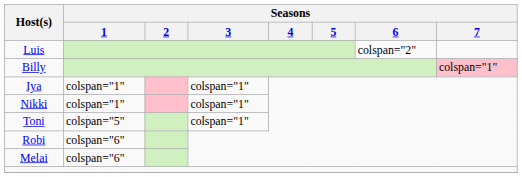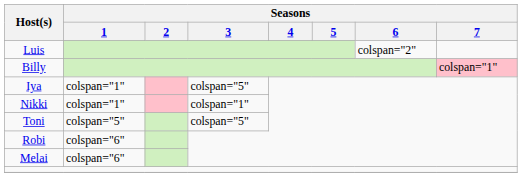(220, 86) colspan="1" -> (220, 86) colspan="5"
(220, 122) colspan="1" -> (220, 122) colspan="5"
